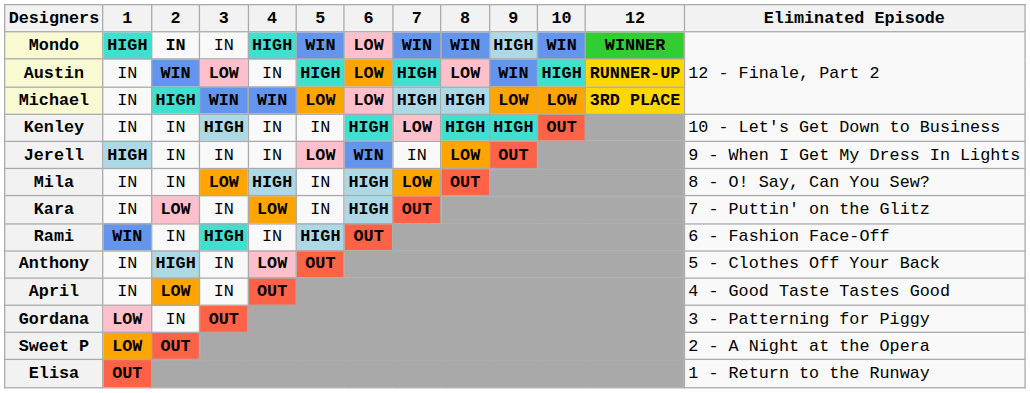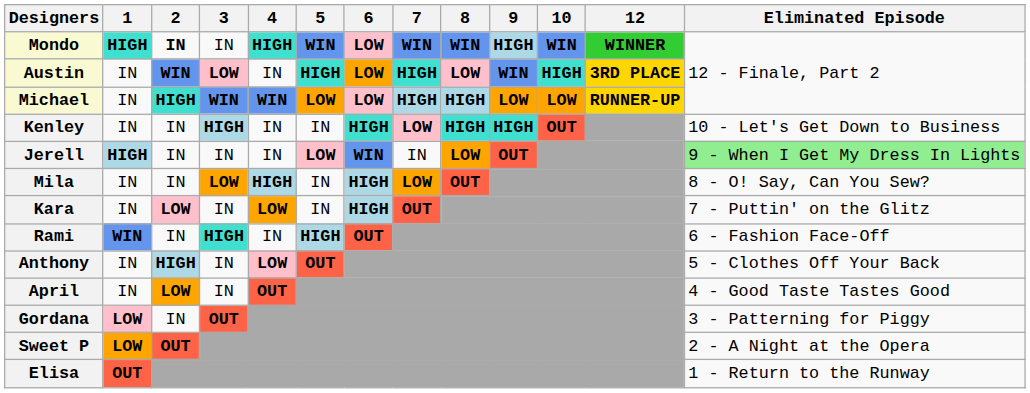(635, 73) RUNNER-UP -> (635, 73) 3RD PLACE
(635, 100) 3RD PLACE -> (635, 100) RUNNER-UP
(854, 155) no background -> (854, 155) lightgreen background
